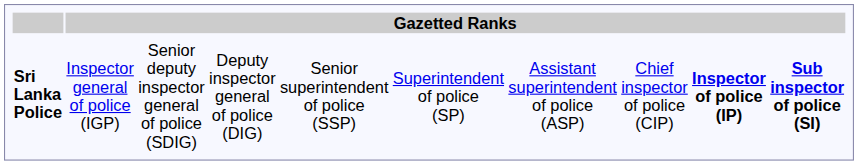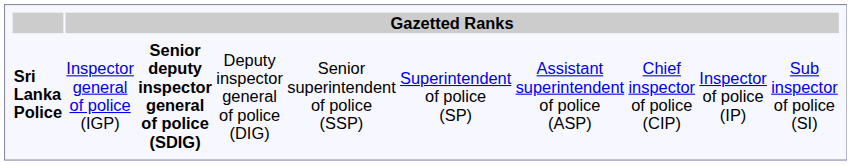(171, 96) normal -> (175, 96) bold
(729, 96) bold -> (733, 96) normal
(807, 96) bold -> (804, 96) normal
